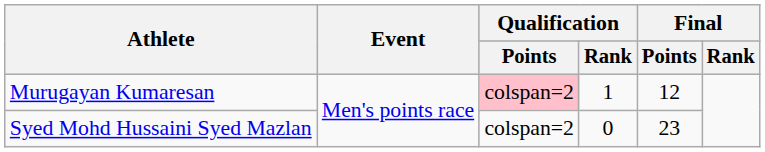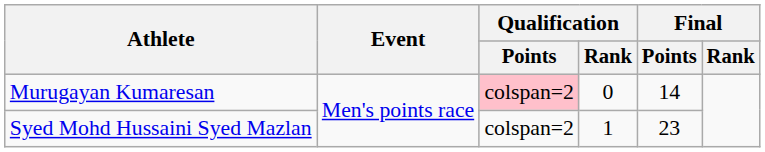(608, 92) 1 -> (608, 92) 0
(669, 92) 12 -> (669, 92) 14
(608, 128) 0 -> (608, 128) 1
